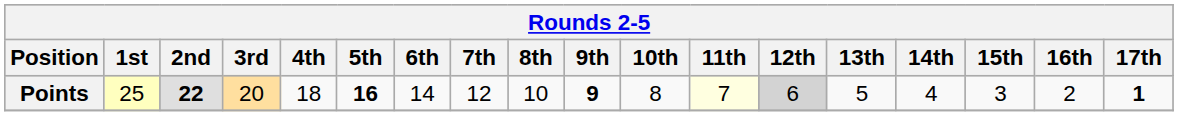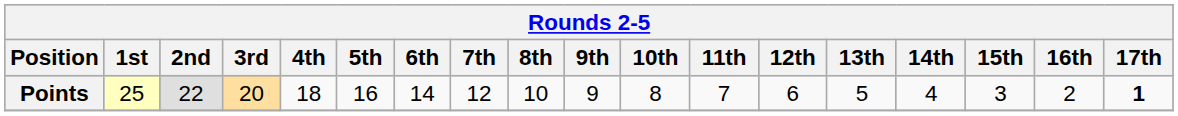(191, 93) bold -> (191, 93) normal
(366, 93) bold -> (366, 93) normal
(593, 93) bold -> (593, 93) normal
(724, 93) lightyellow background -> (724, 93) no background
(793, 93) lightgrey background -> (793, 93) no background
